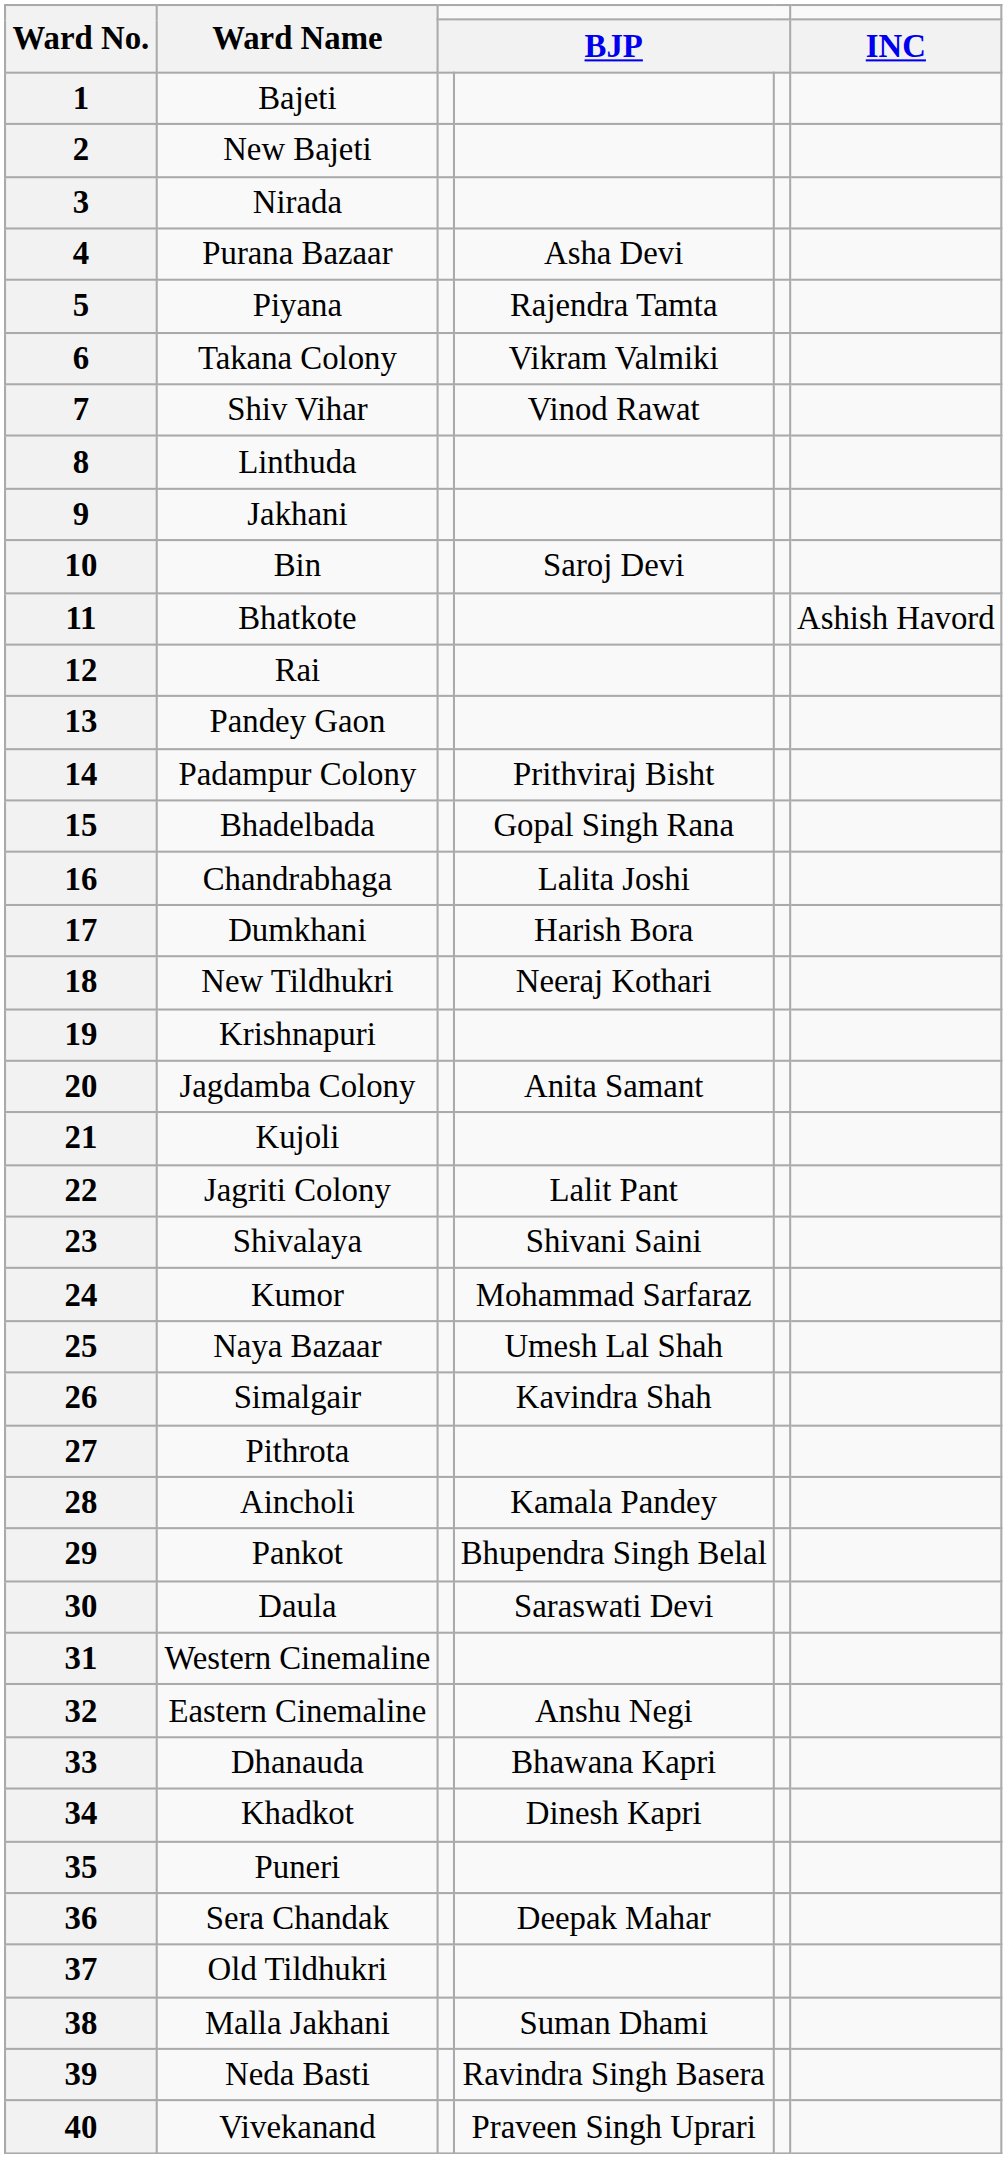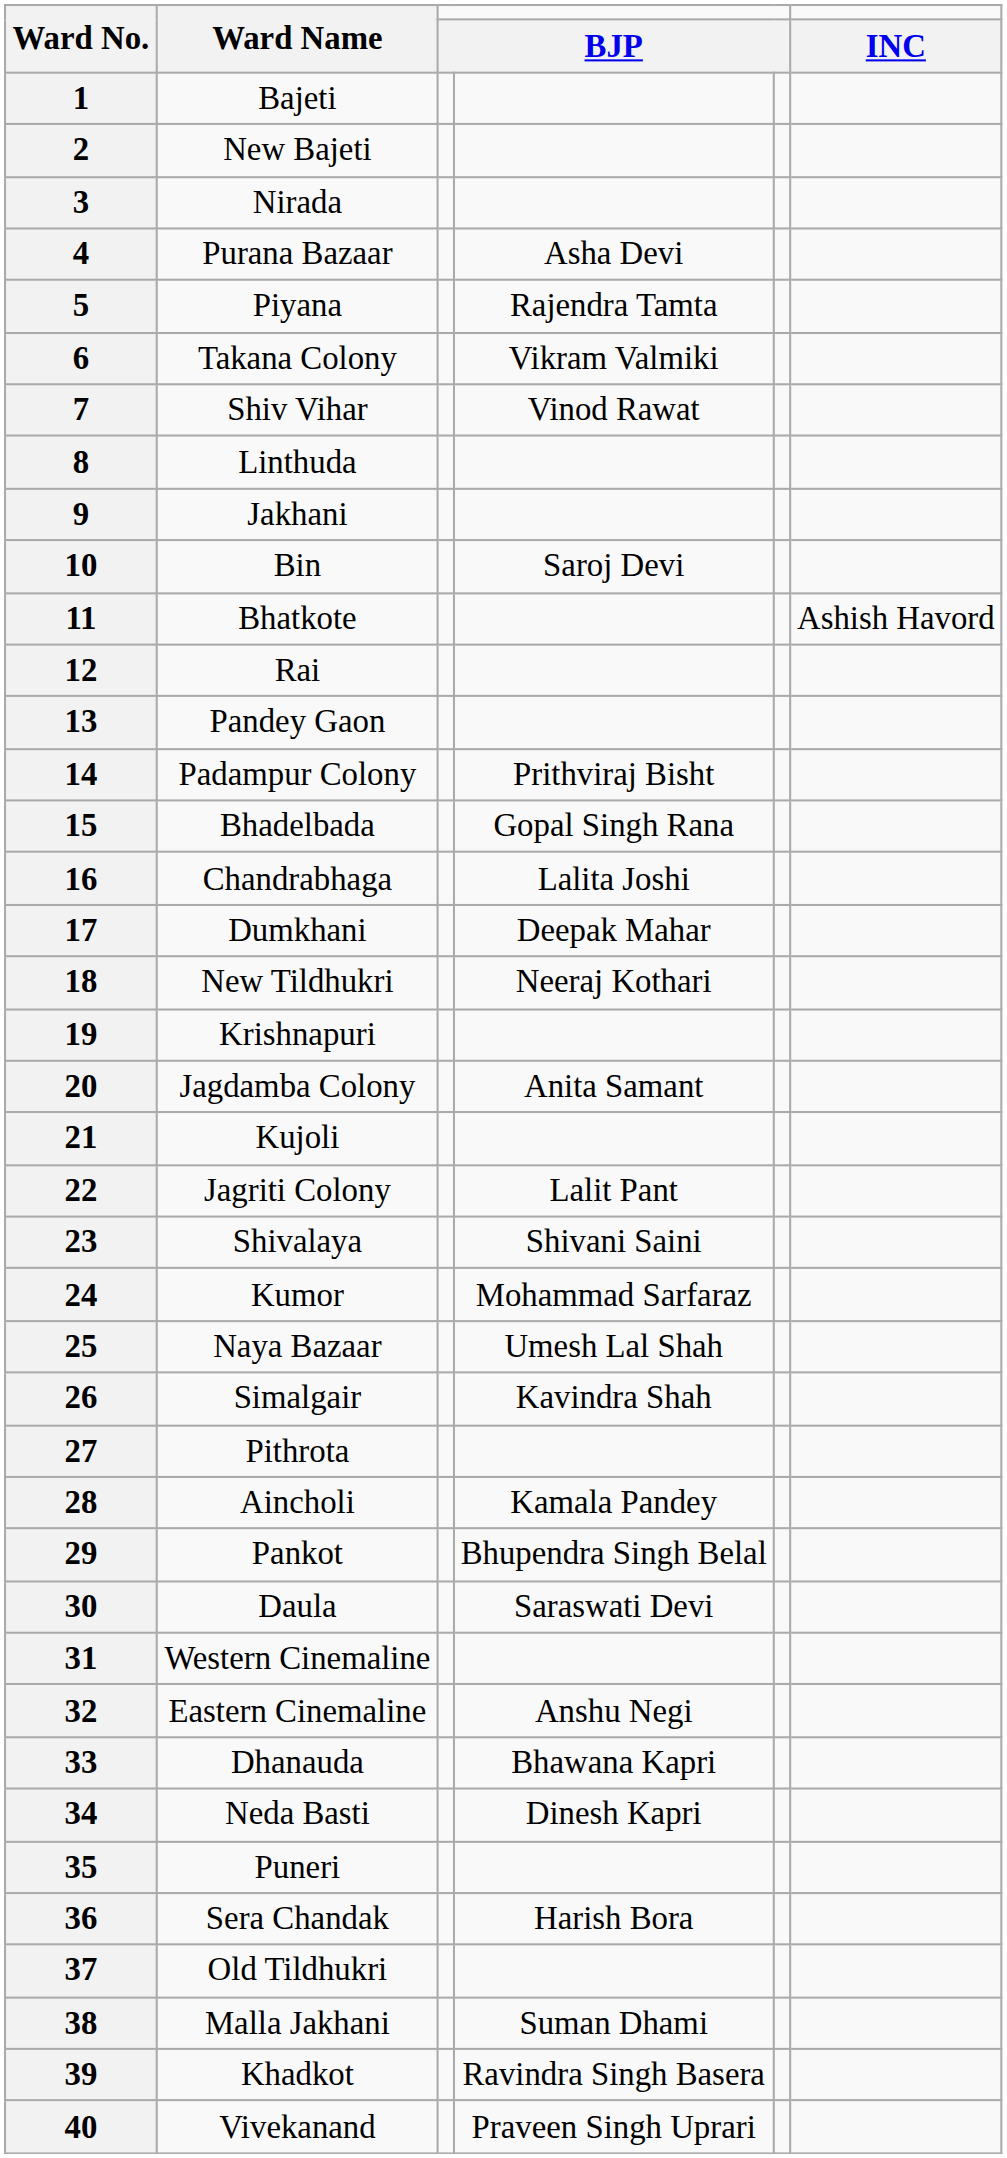(614, 929) Harish Bora -> (614, 929) Deepak Mahar
(297, 1814) Khadkot -> (297, 1814) Neda Basti
(614, 1918) Deepak Mahar -> (614, 1918) Harish Bora
(297, 2074) Neda Basti -> (297, 2074) Khadkot
